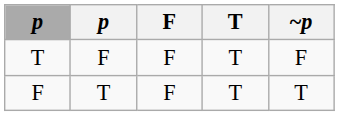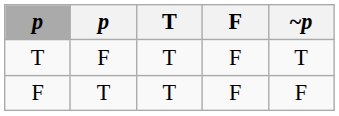columns swapped: (169, 22) <-> (235, 22)
(301, 57) F -> (301, 57) T
(301, 92) T -> (301, 92) F
